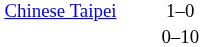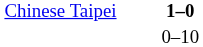(180, 10) normal -> (180, 10) bold
